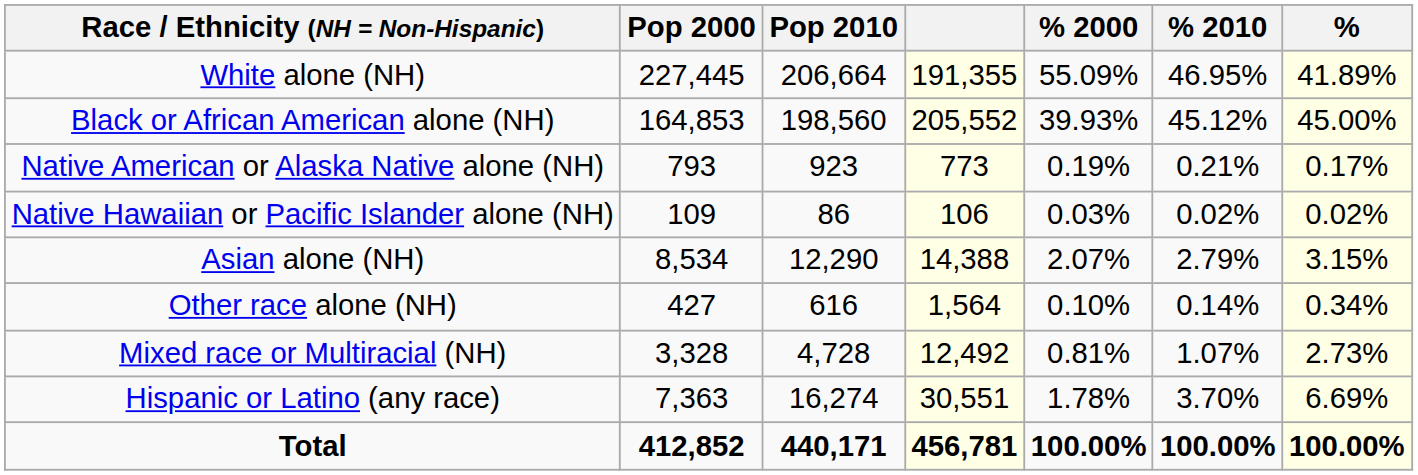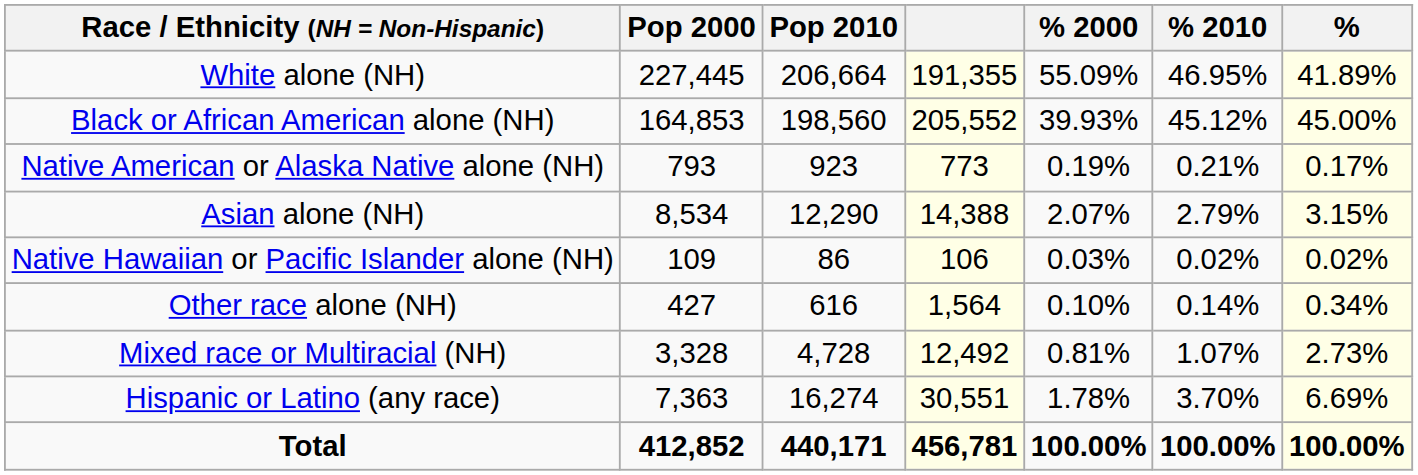rows swapped: (313, 259) <-> (313, 213)
